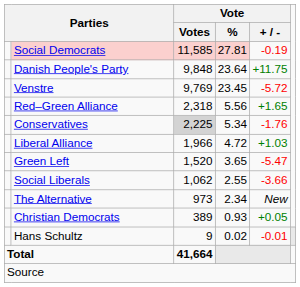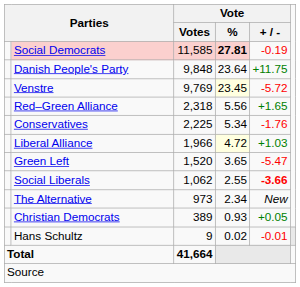(232, 50) normal -> (232, 50) bold
(232, 87) no background -> (232, 87) lightyellow background
(198, 124) lightgrey background -> (198, 124) no background
(236, 143) no background -> (236, 143) lightyellow background
(274, 180) normal -> (274, 180) bold
